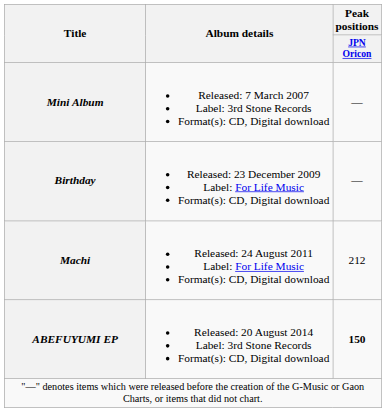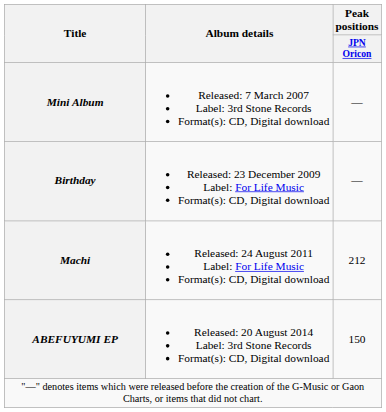(357, 339) bold -> (357, 339) normal
